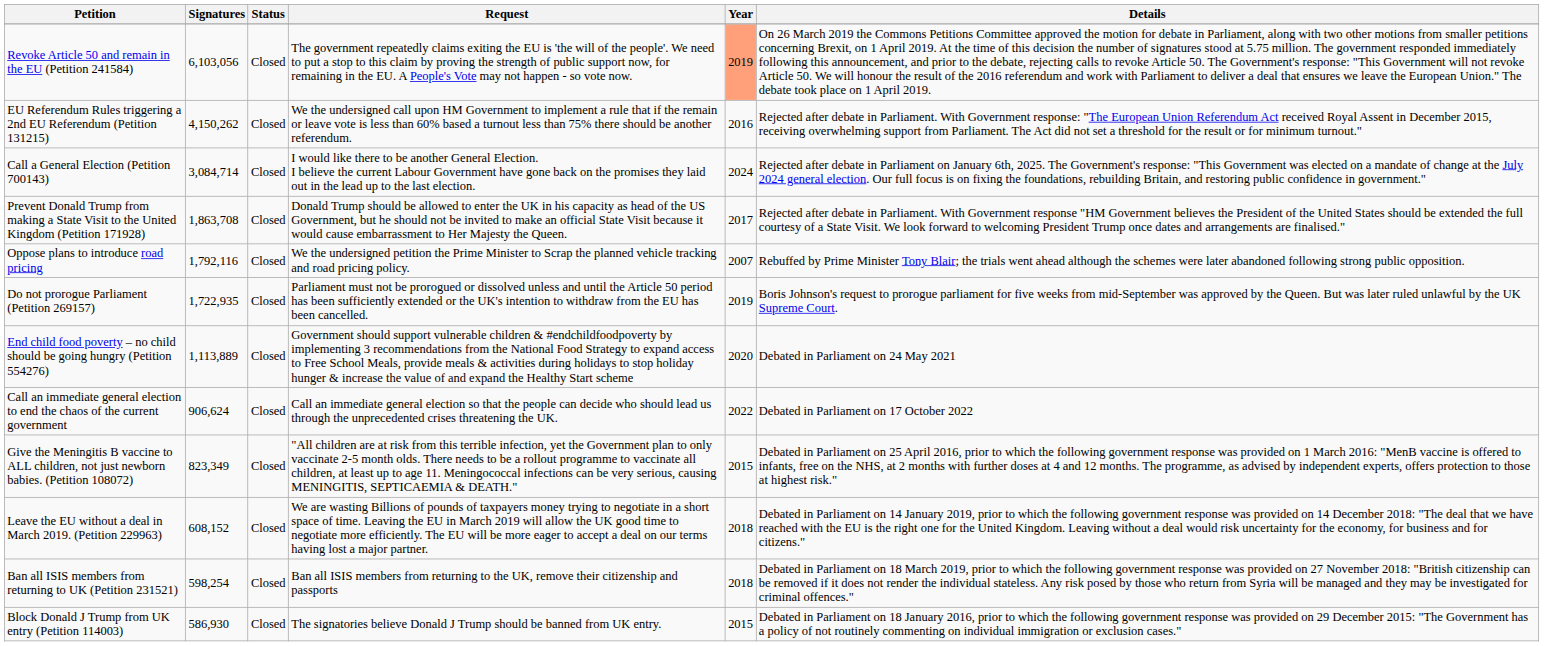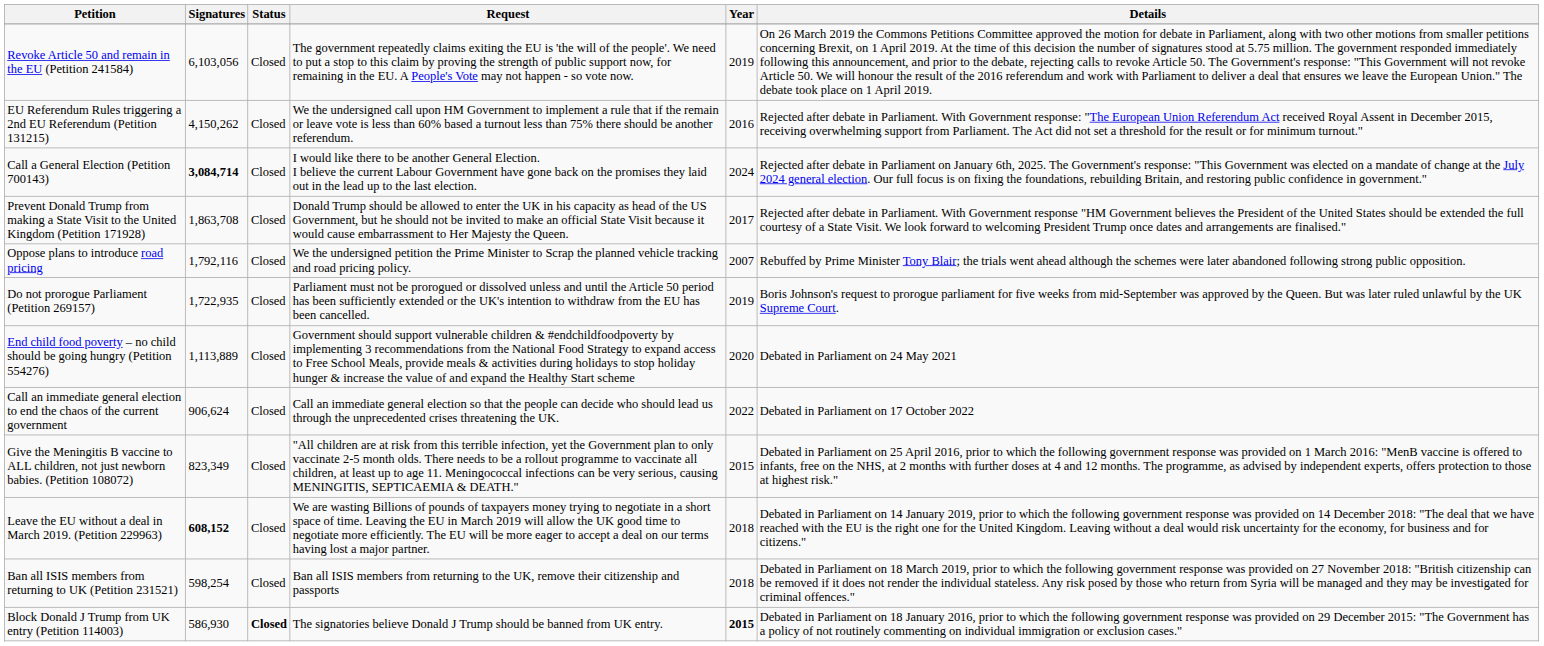(741, 62) lightsalmon background -> (742, 62) no background
(213, 172) normal -> (213, 172) bold
(209, 528) normal -> (209, 528) bold
(268, 623) normal -> (269, 623) bold
(741, 623) normal -> (742, 623) bold
